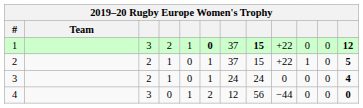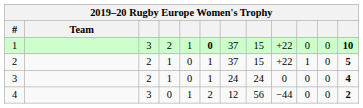(259, 45) bold -> (259, 45) normal
(348, 45) 12 -> (348, 45) 10
(348, 95) 0 -> (348, 95) 2
